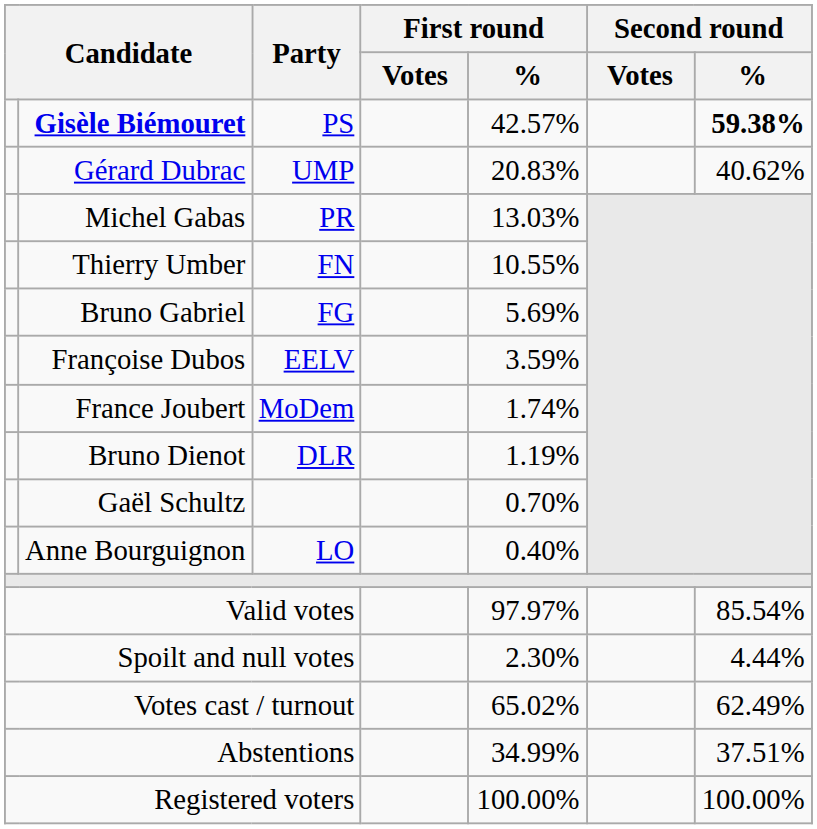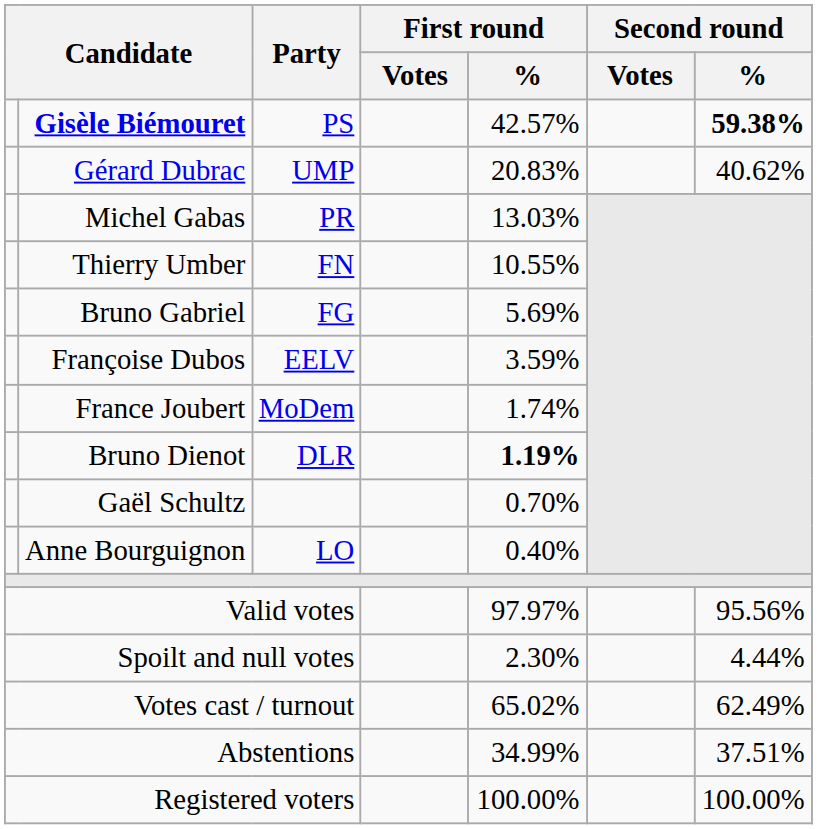(542, 454) normal -> (540, 454) bold
(760, 610) 85.54% -> (760, 610) 95.56%
